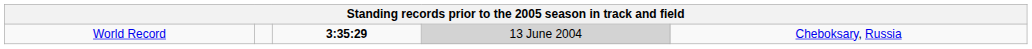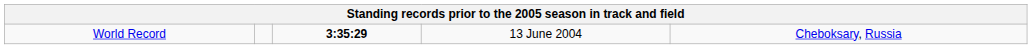(546, 33) lightgrey background -> (546, 33) no background
